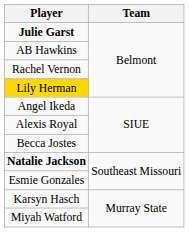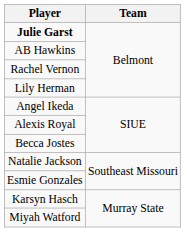(46, 87) gold background -> (45, 87) no background
(46, 161) bold -> (45, 161) normal
